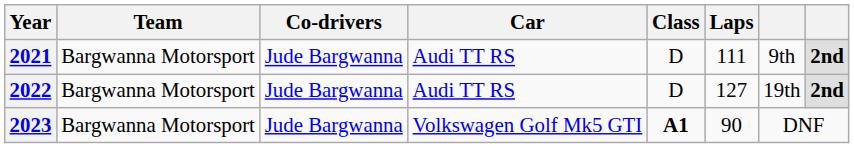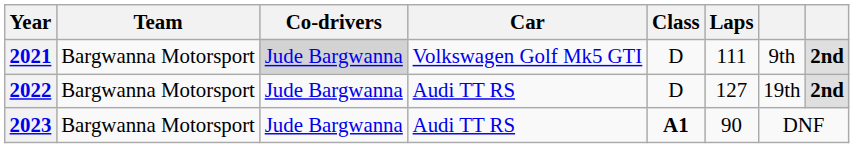(334, 56) no background -> (334, 56) lightgrey background
(464, 56) Audi TT RS -> (527, 56) Volkswagen Golf Mk5 GTI
(527, 125) Volkswagen Golf Mk5 GTI -> (464, 125) Audi TT RS
